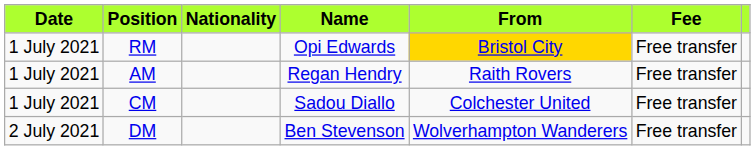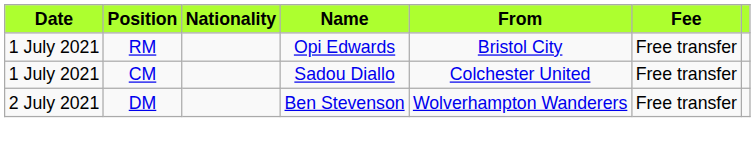(520, 47) gold background -> (520, 47) no background
- row: (143, 75)
